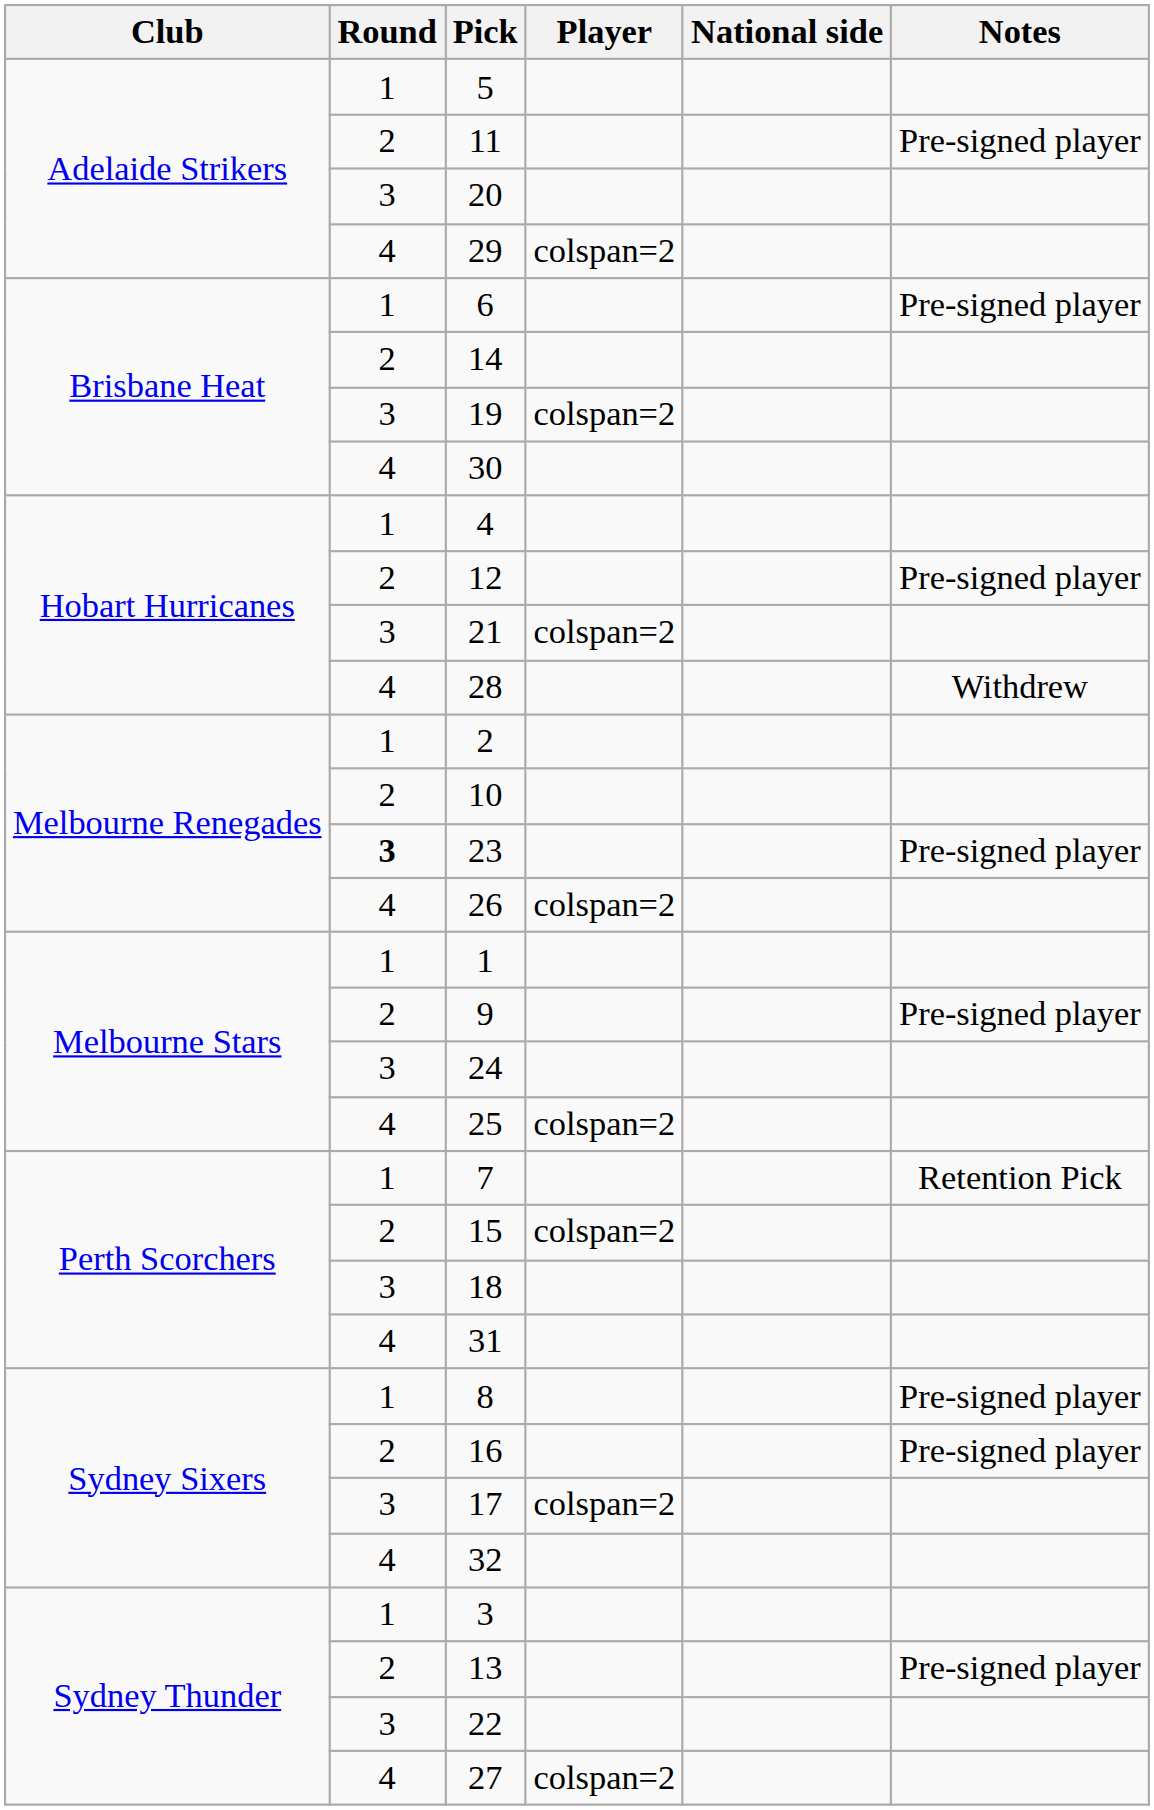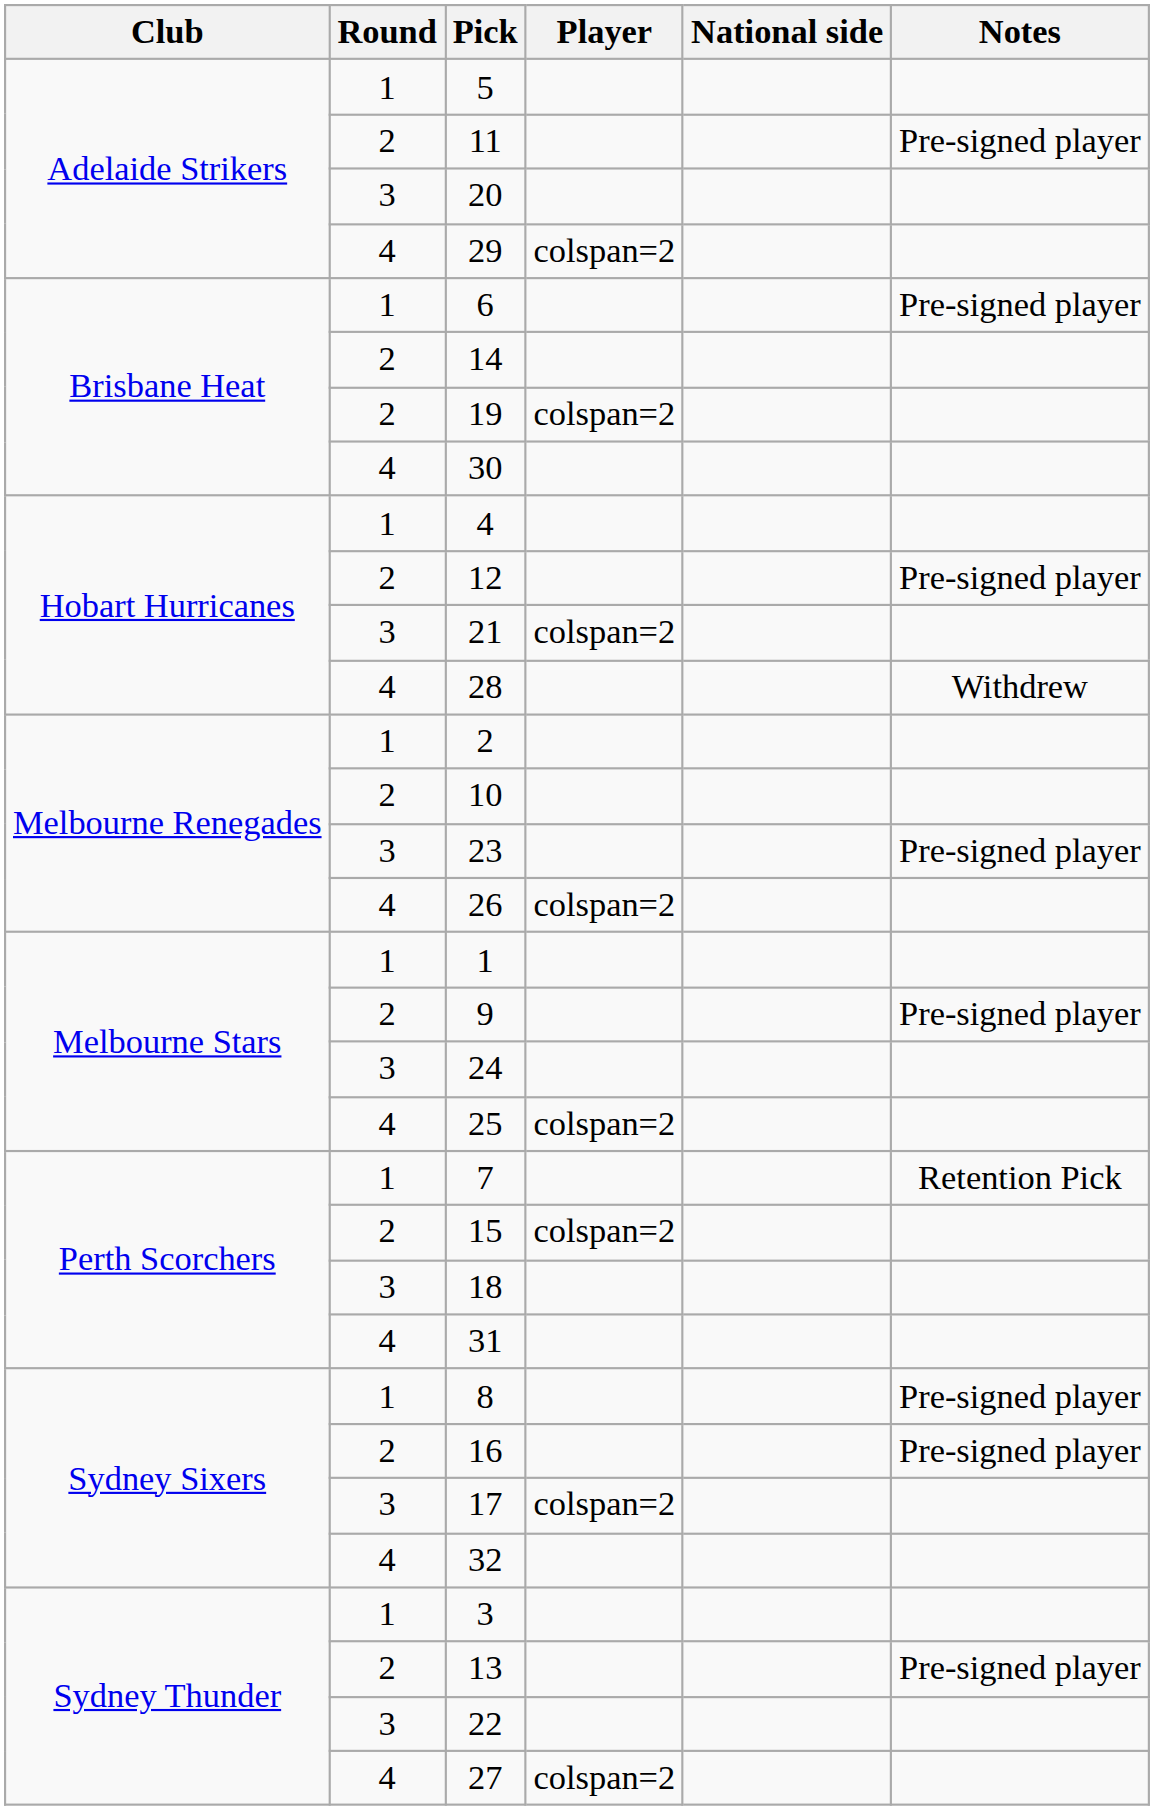(387, 413) 3 -> (387, 413) 2
(387, 850) bold -> (387, 850) normal
